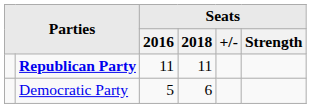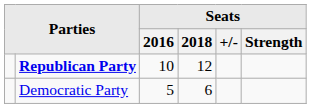(167, 66) 11 -> (166, 66) 10
(205, 66) 11 -> (205, 66) 12
